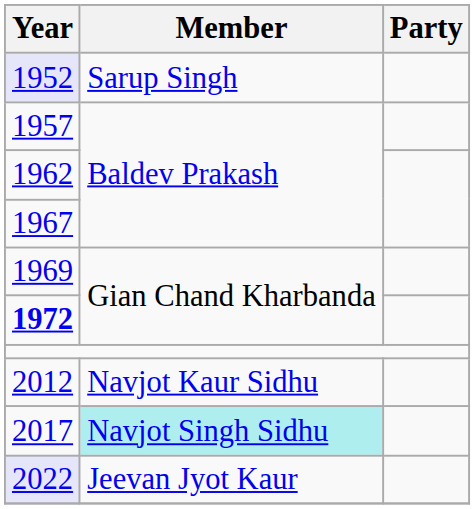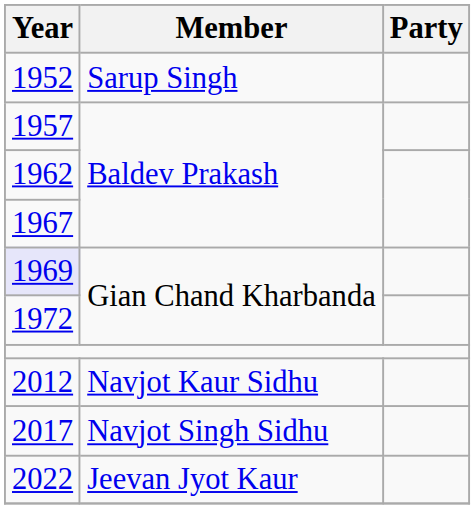(43, 77) lavender background -> (43, 77) no background
(43, 271) no background -> (43, 271) lavender background
(43, 319) bold -> (43, 319) normal
(208, 430) paleturquoise background -> (208, 430) no background
(43, 479) lavender background -> (43, 479) no background
